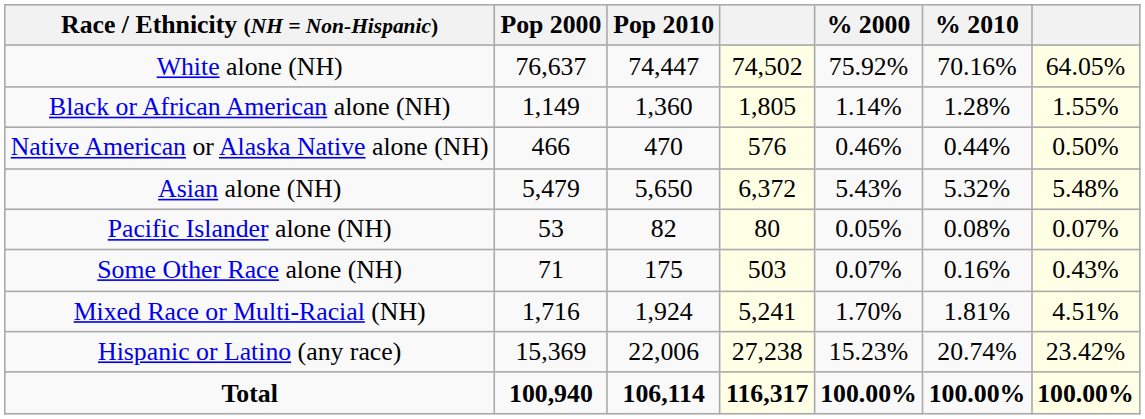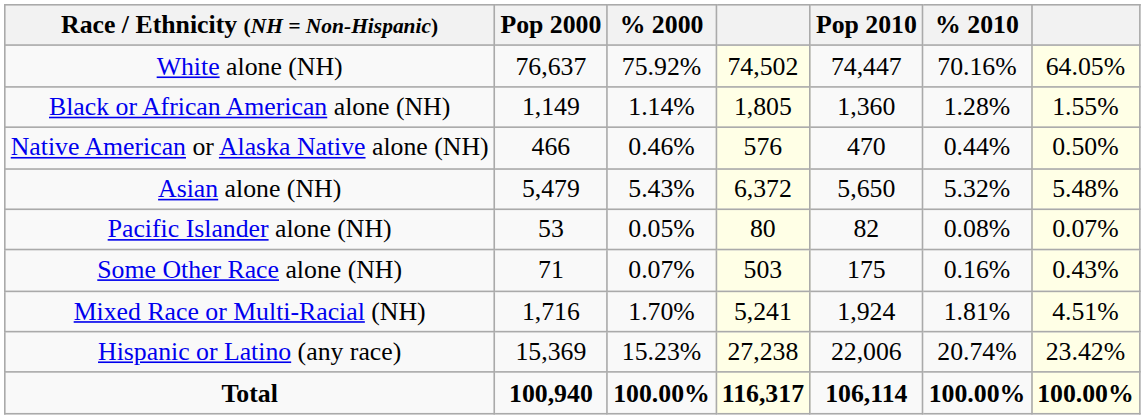columns swapped: (664, 24) <-> (868, 24)
